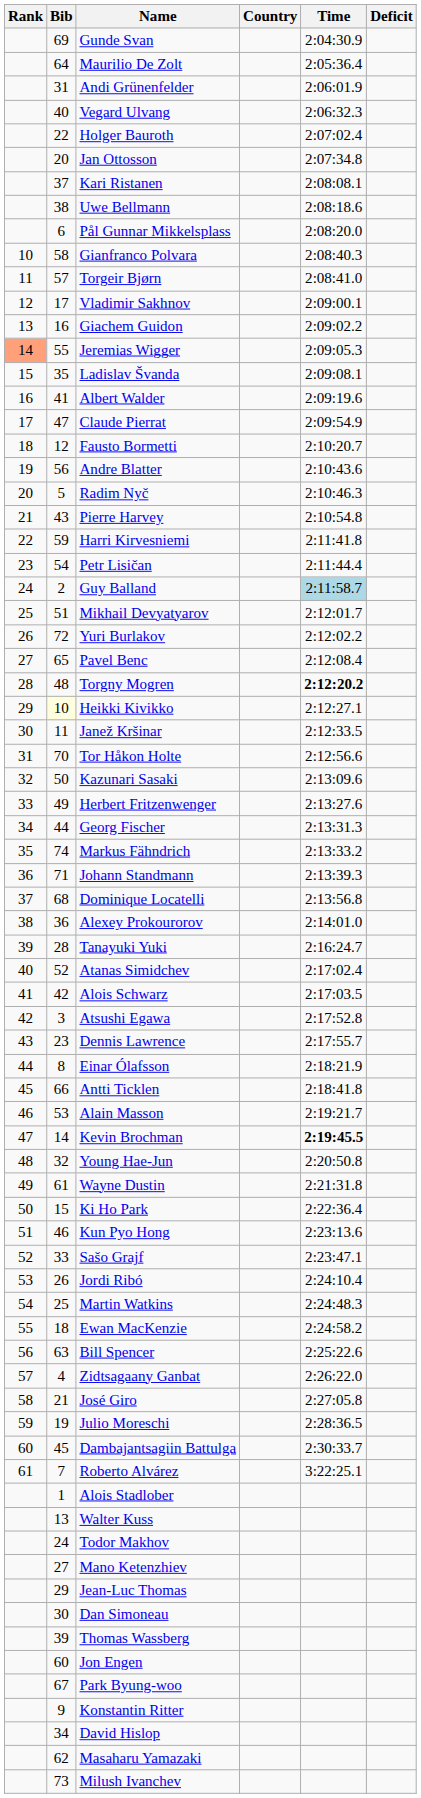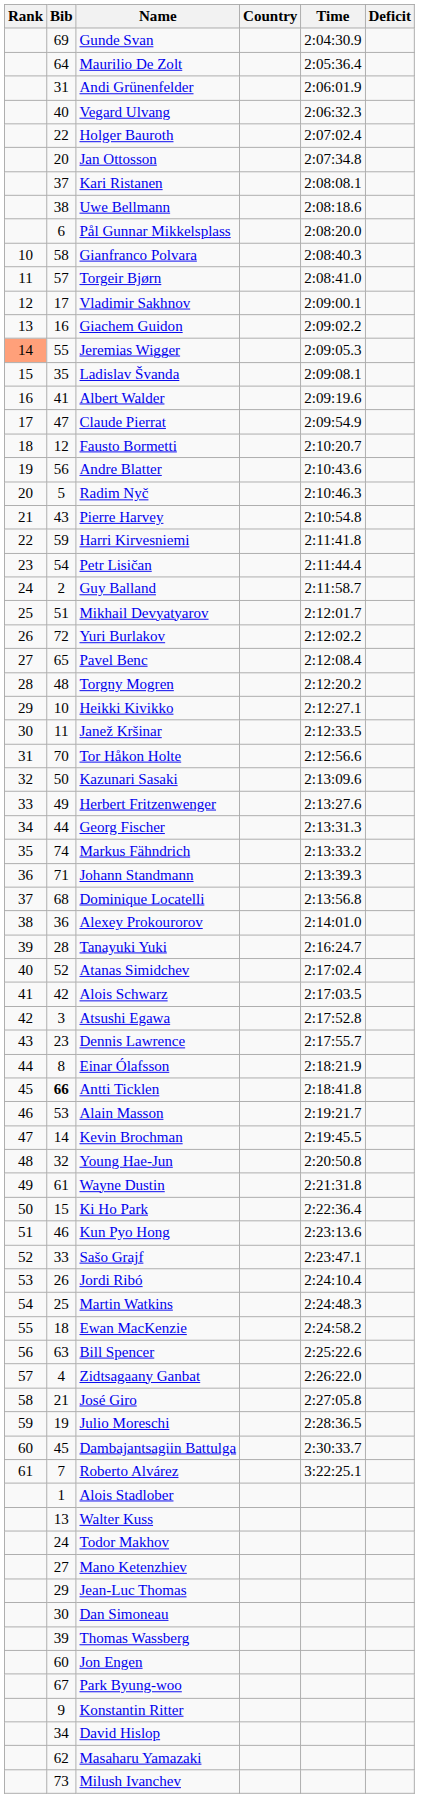(334, 588) lightblue background -> (333, 588) no background
(334, 684) bold -> (333, 684) normal
(61, 708) lightyellow background -> (61, 708) no background
(61, 1089) normal -> (61, 1089) bold
(334, 1137) bold -> (333, 1137) normal
